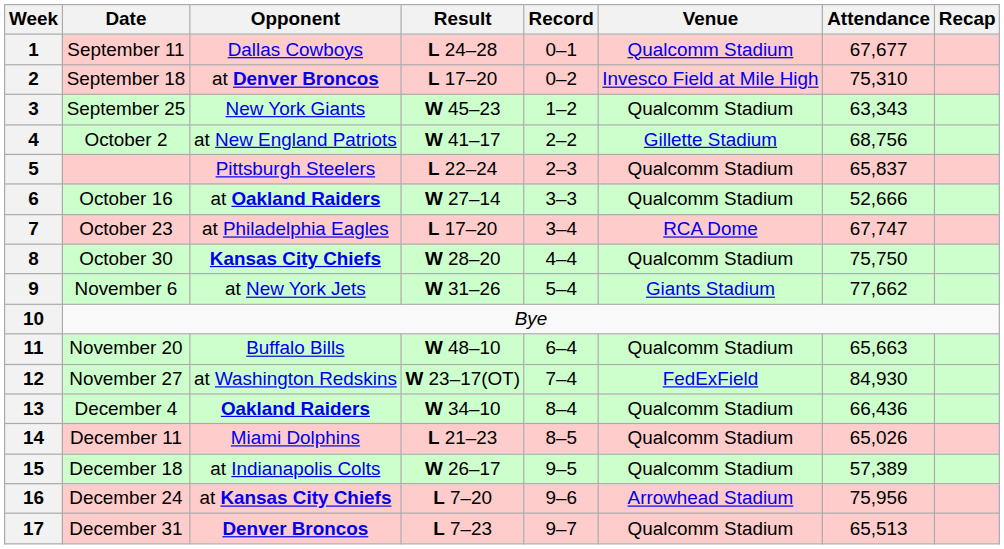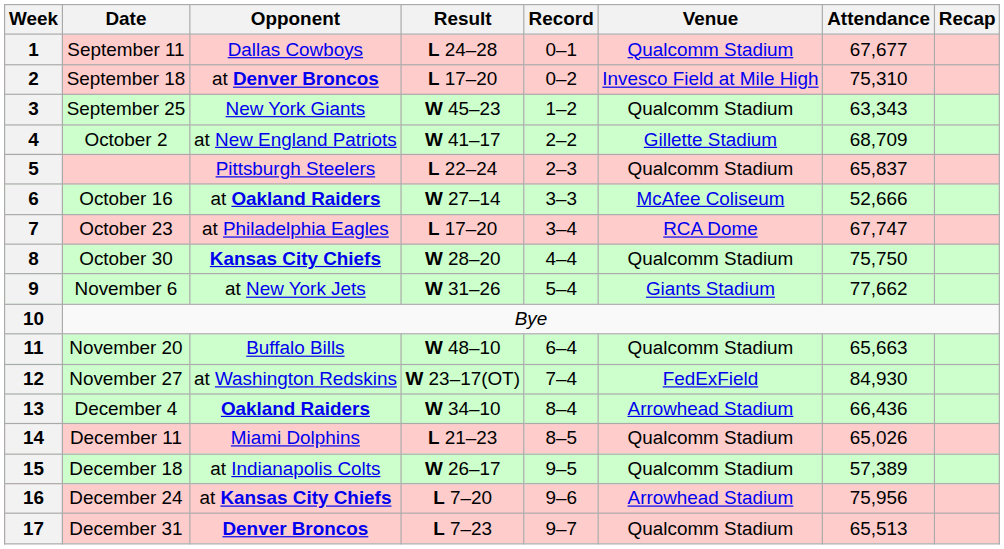(879, 139) 68,756 -> (879, 139) 68,709
(710, 199) Qualcomm Stadium -> (710, 199) McAfee Coliseum
(710, 408) Qualcomm Stadium -> (710, 408) Arrowhead Stadium
